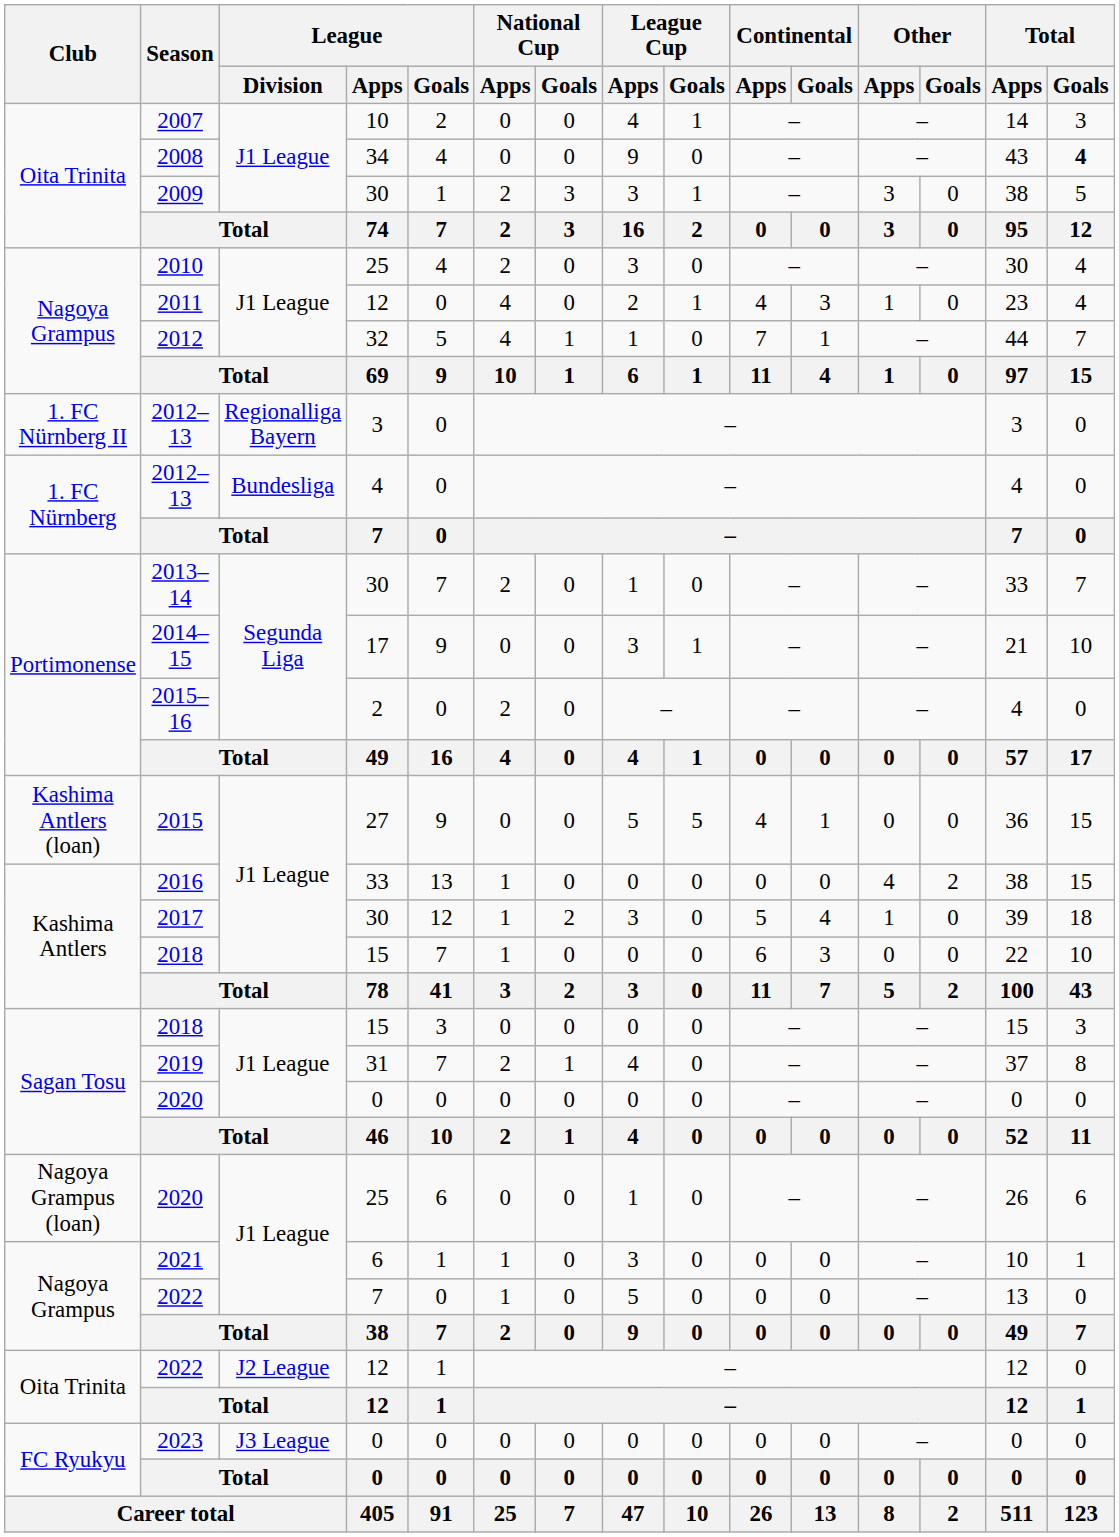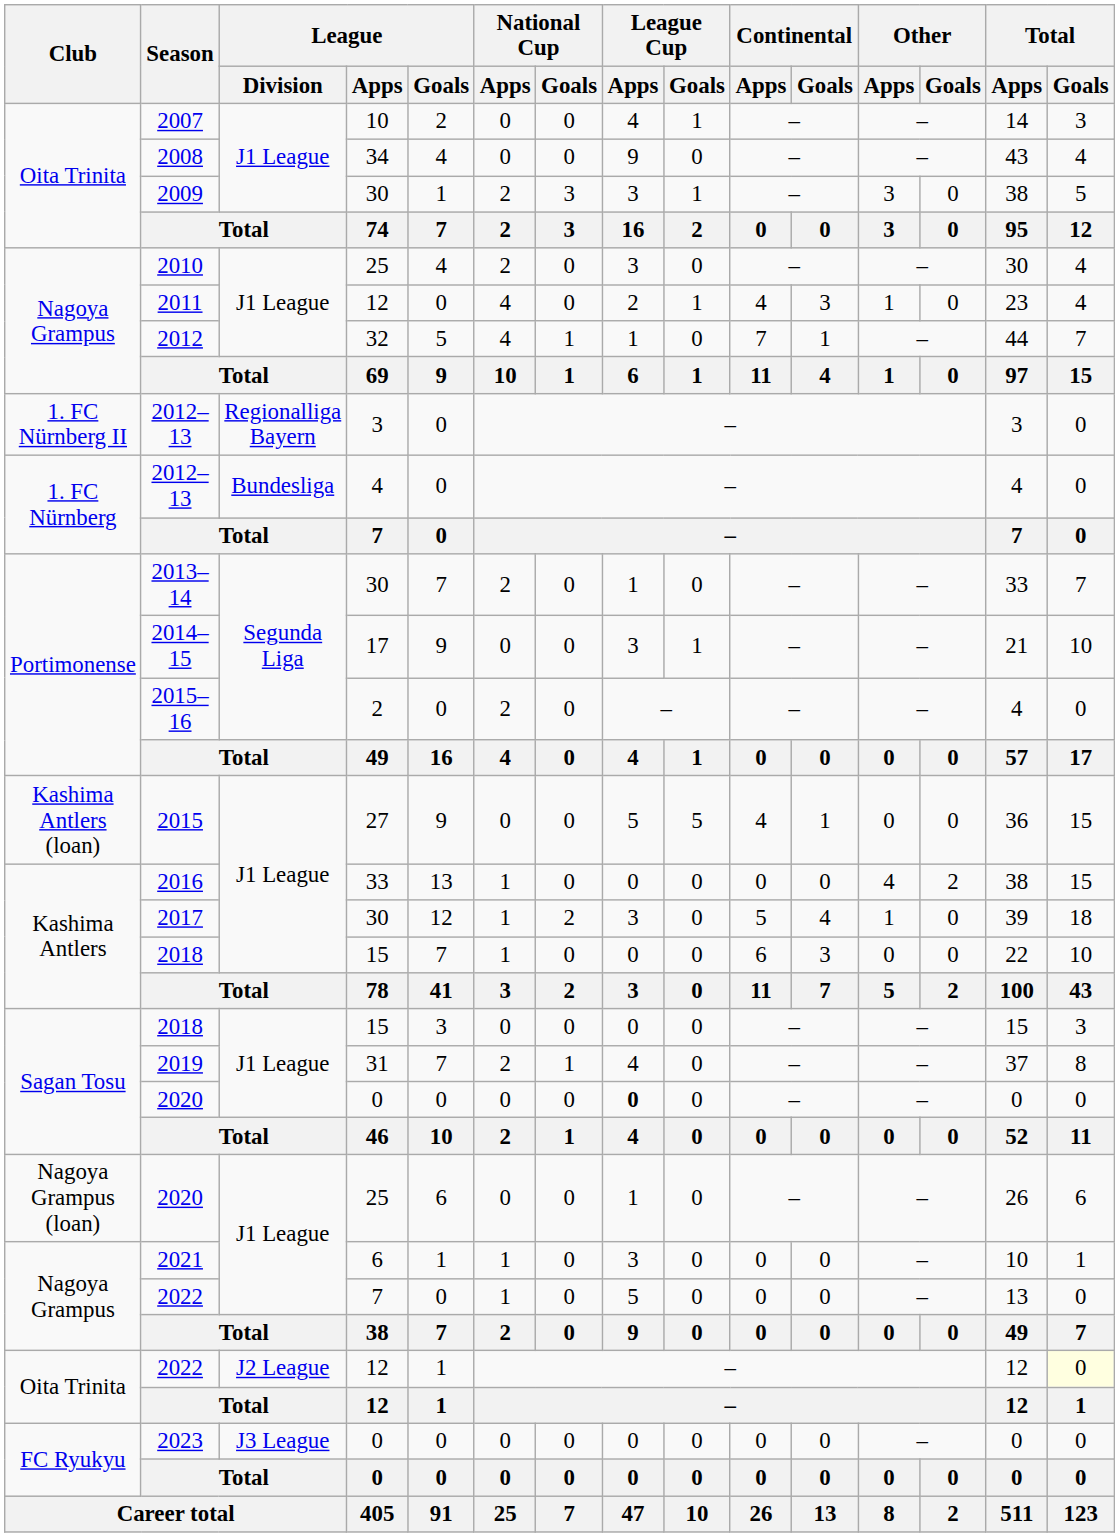(1081, 157) bold -> (1081, 157) normal
(633, 1099) normal -> (633, 1099) bold
(1081, 1368) no background -> (1081, 1368) lightyellow background
